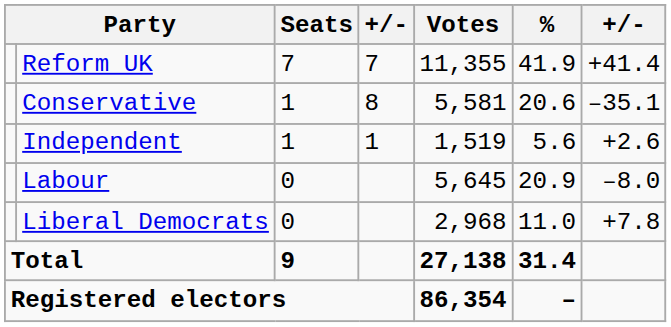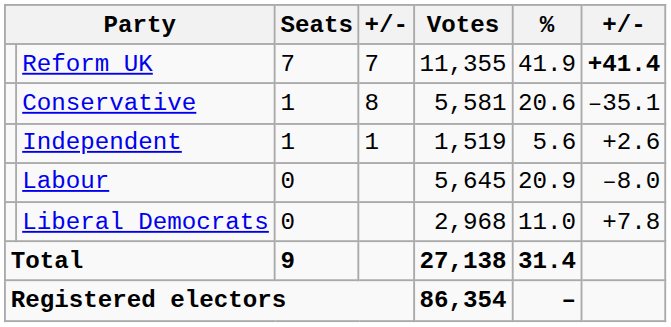(624, 64) normal -> (624, 64) bold
